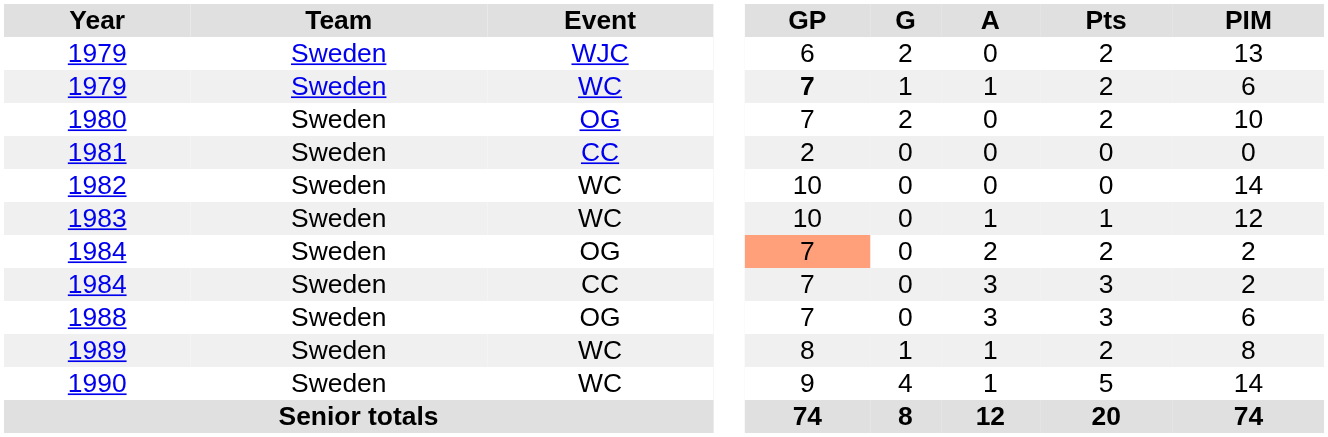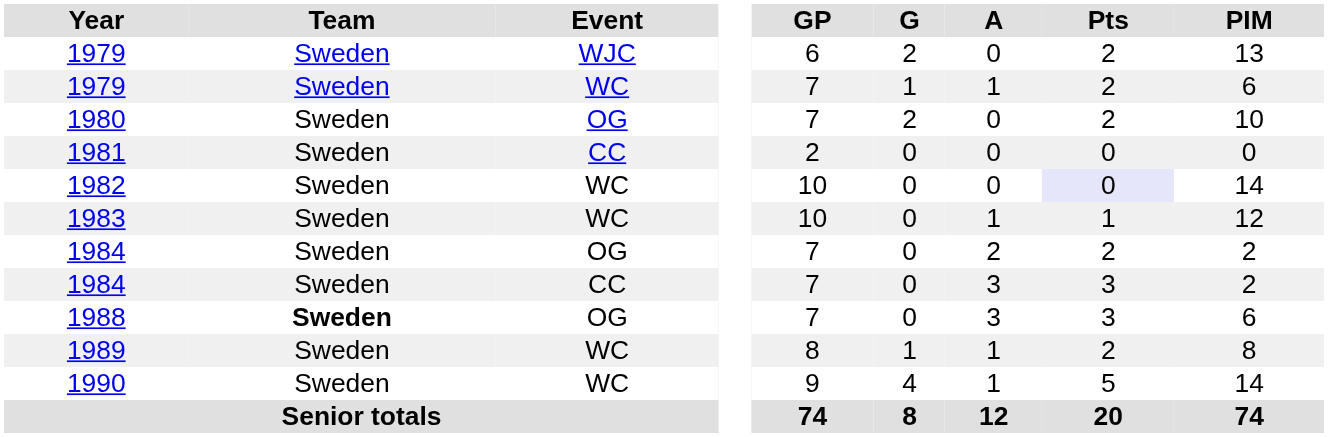(807, 86) bold -> (812, 86) normal
(1106, 185) no background -> (1108, 185) lavender background
(807, 251) lightsalmon background -> (812, 251) no background
(339, 317) normal -> (342, 317) bold
